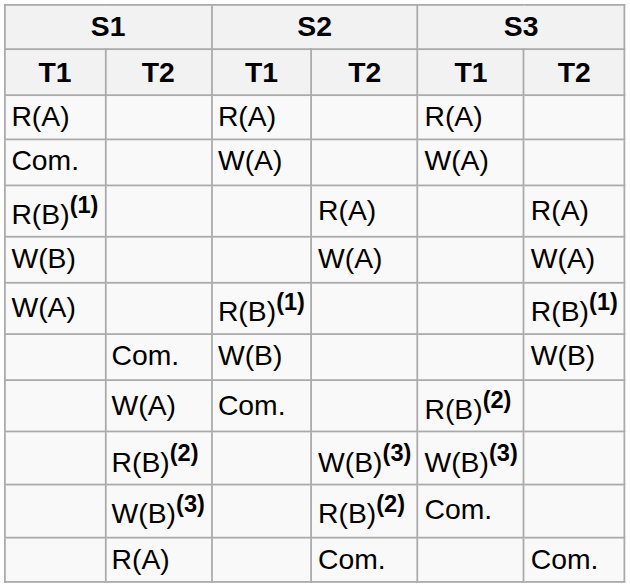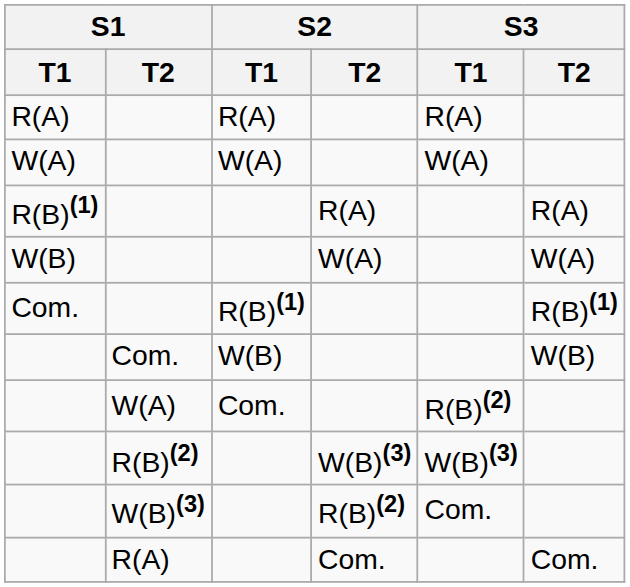(45, 161) Com. -> (44, 161) W(A)
(44, 307) W(A) -> (45, 307) Com.
